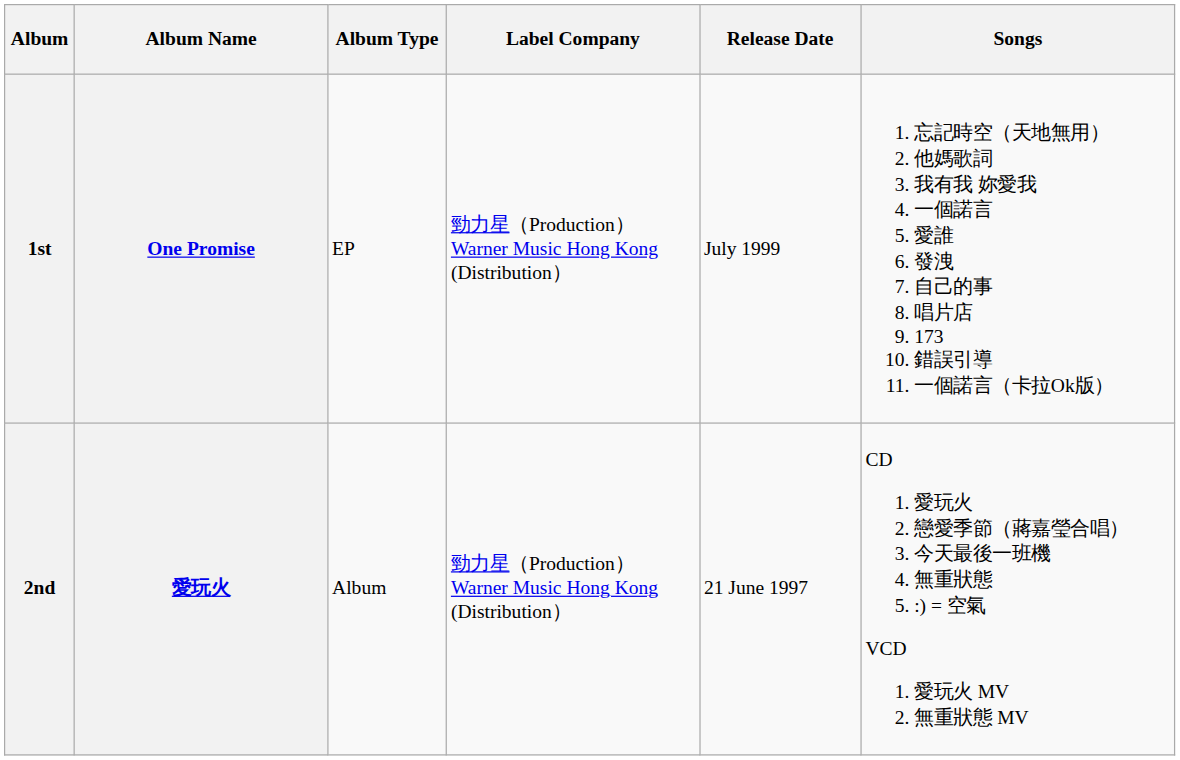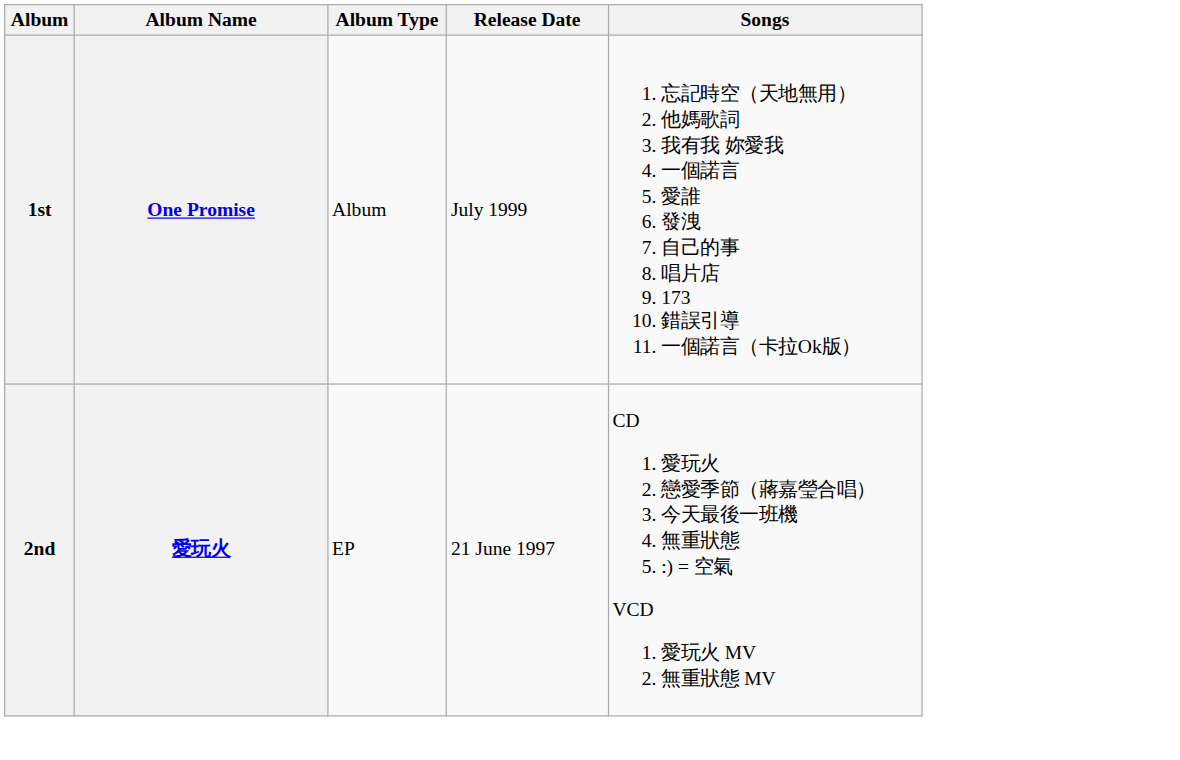- column: (573, 40)
(343, 248) EP -> (359, 209) Album
(359, 588) Album -> (343, 549) EP
